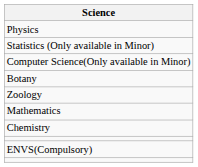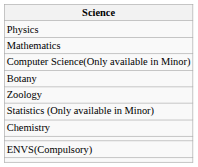(80, 45) Statistics (Only available in Minor) -> (34, 45) Mathematics
(34, 111) Mathematics -> (80, 111) Statistics (Only available in Minor)
